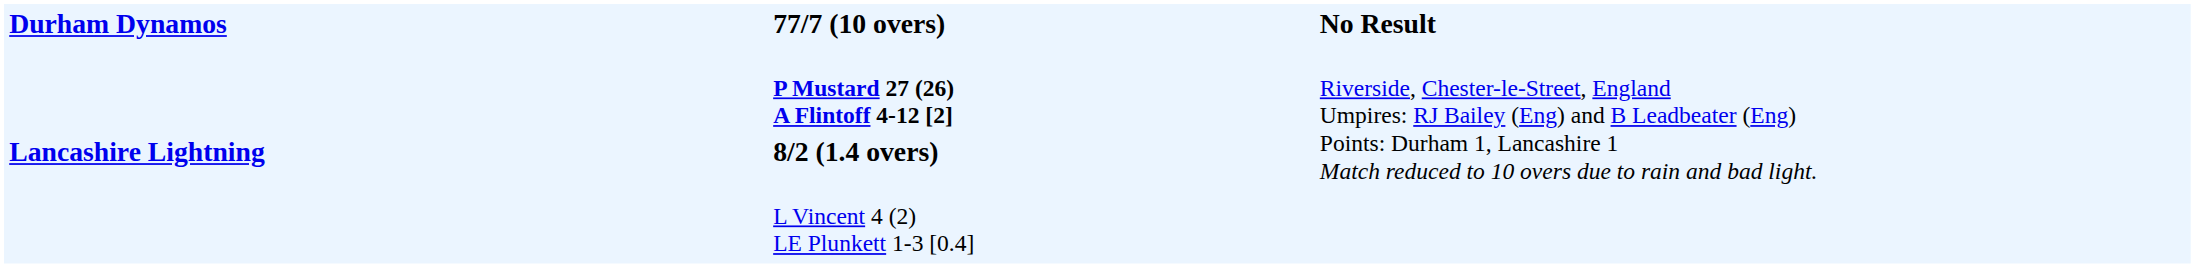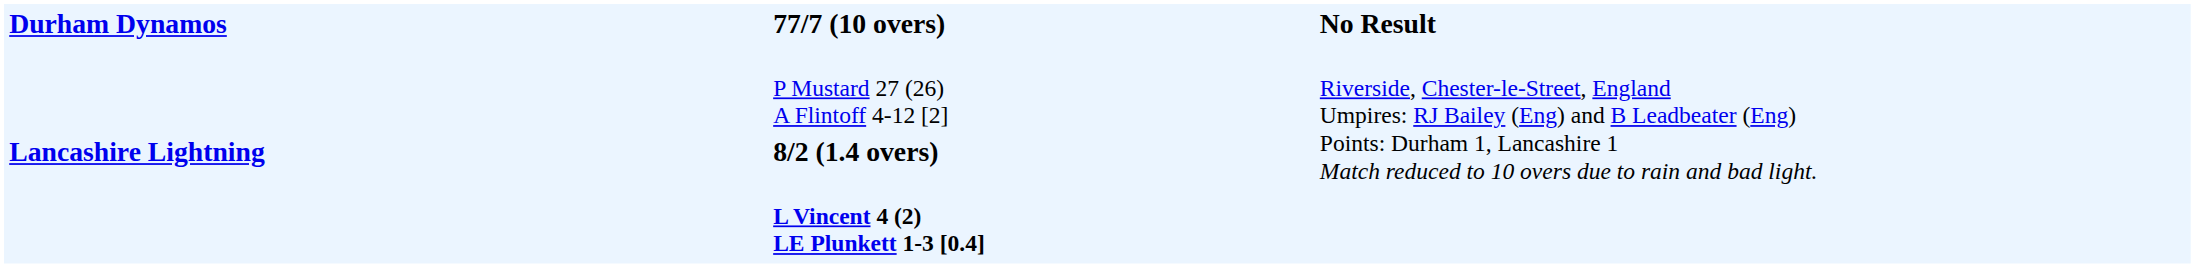(864, 102) bold -> (861, 102) normal
(874, 230) normal -> (879, 230) bold
